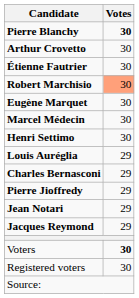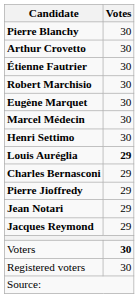(126, 31) bold -> (126, 31) normal
(126, 84) lightsalmon background -> (126, 84) no background
(126, 155) normal -> (126, 155) bold
